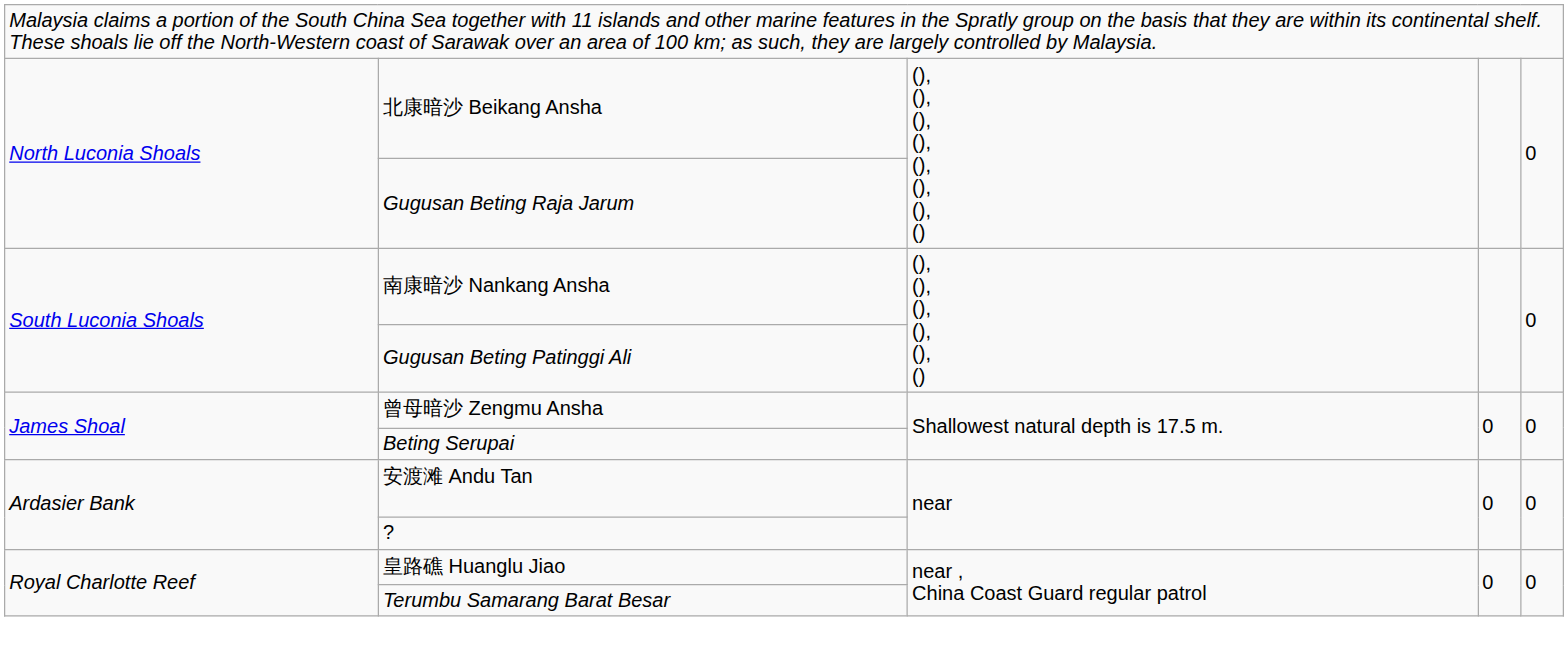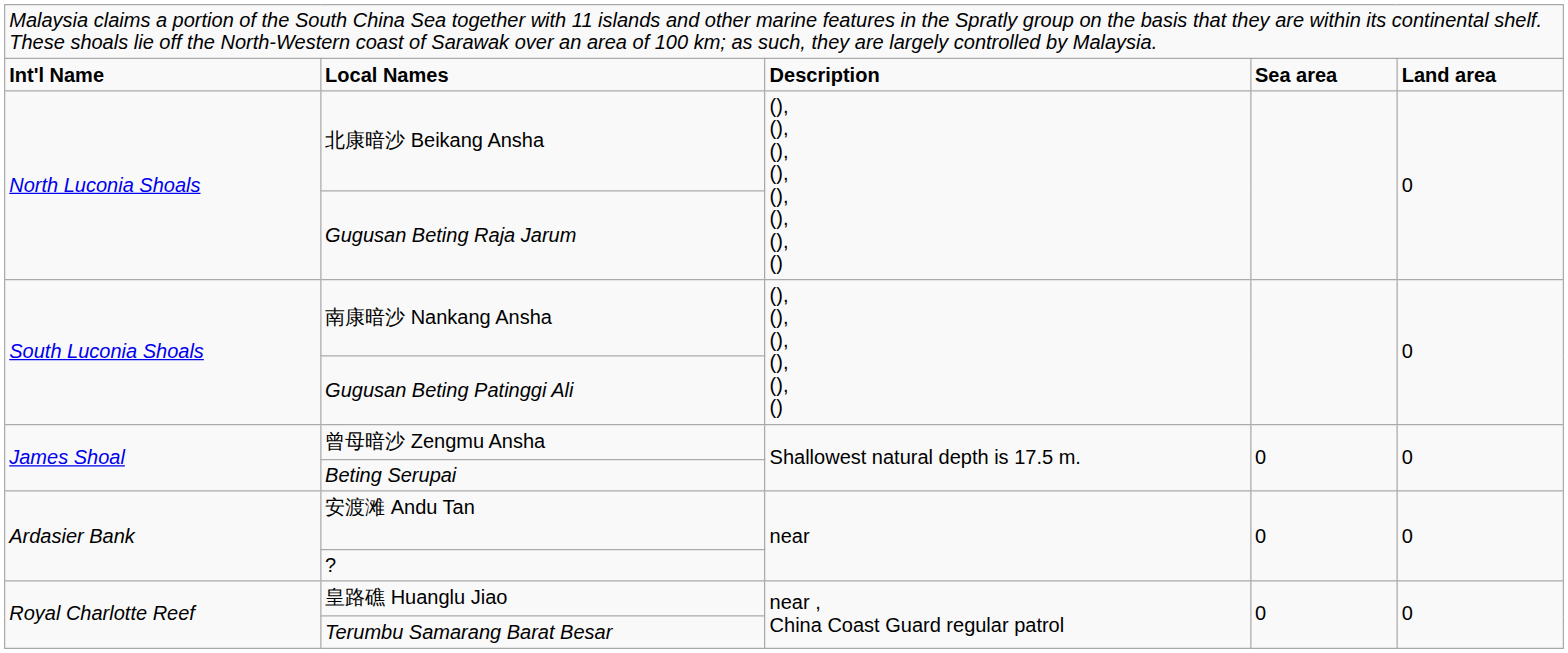+ row: (387, 74)
